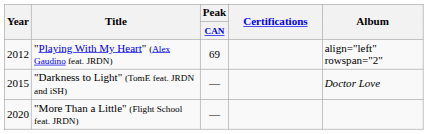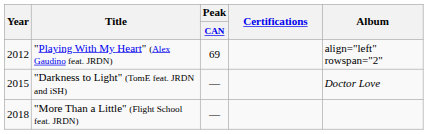(18, 114) 2020 -> (18, 114) 2018
